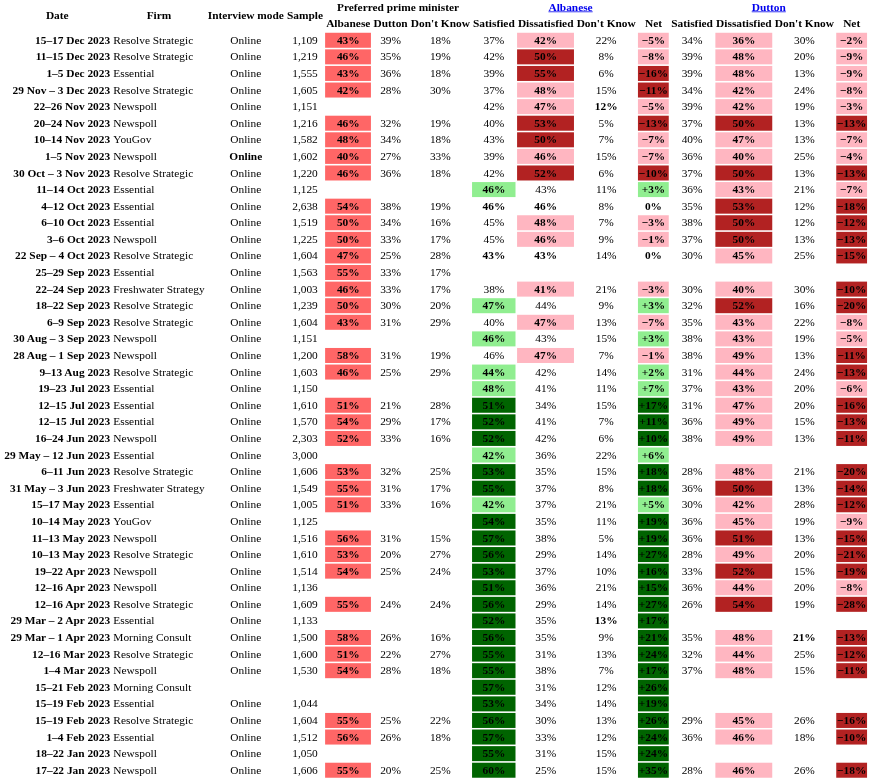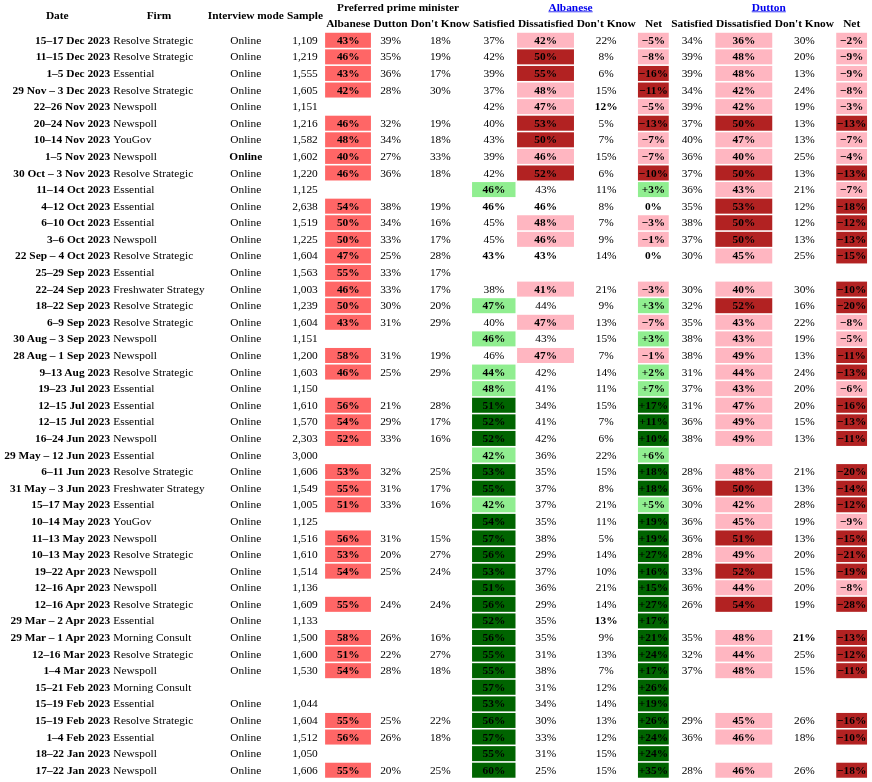(440, 73) 18% -> (440, 73) 17%
(348, 405) 51% -> (348, 405) 56%
